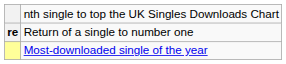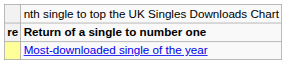(109, 32) normal -> (115, 32) bold
